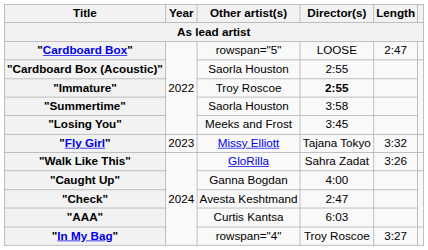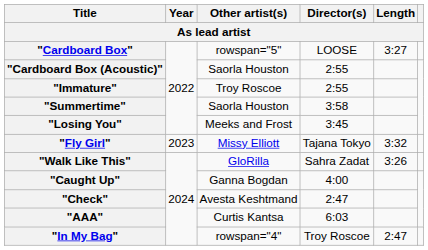(396, 50) 2:47 -> (396, 50) 3:27
(337, 87) bold -> (337, 87) normal
(396, 236) 3:27 -> (396, 236) 2:47
